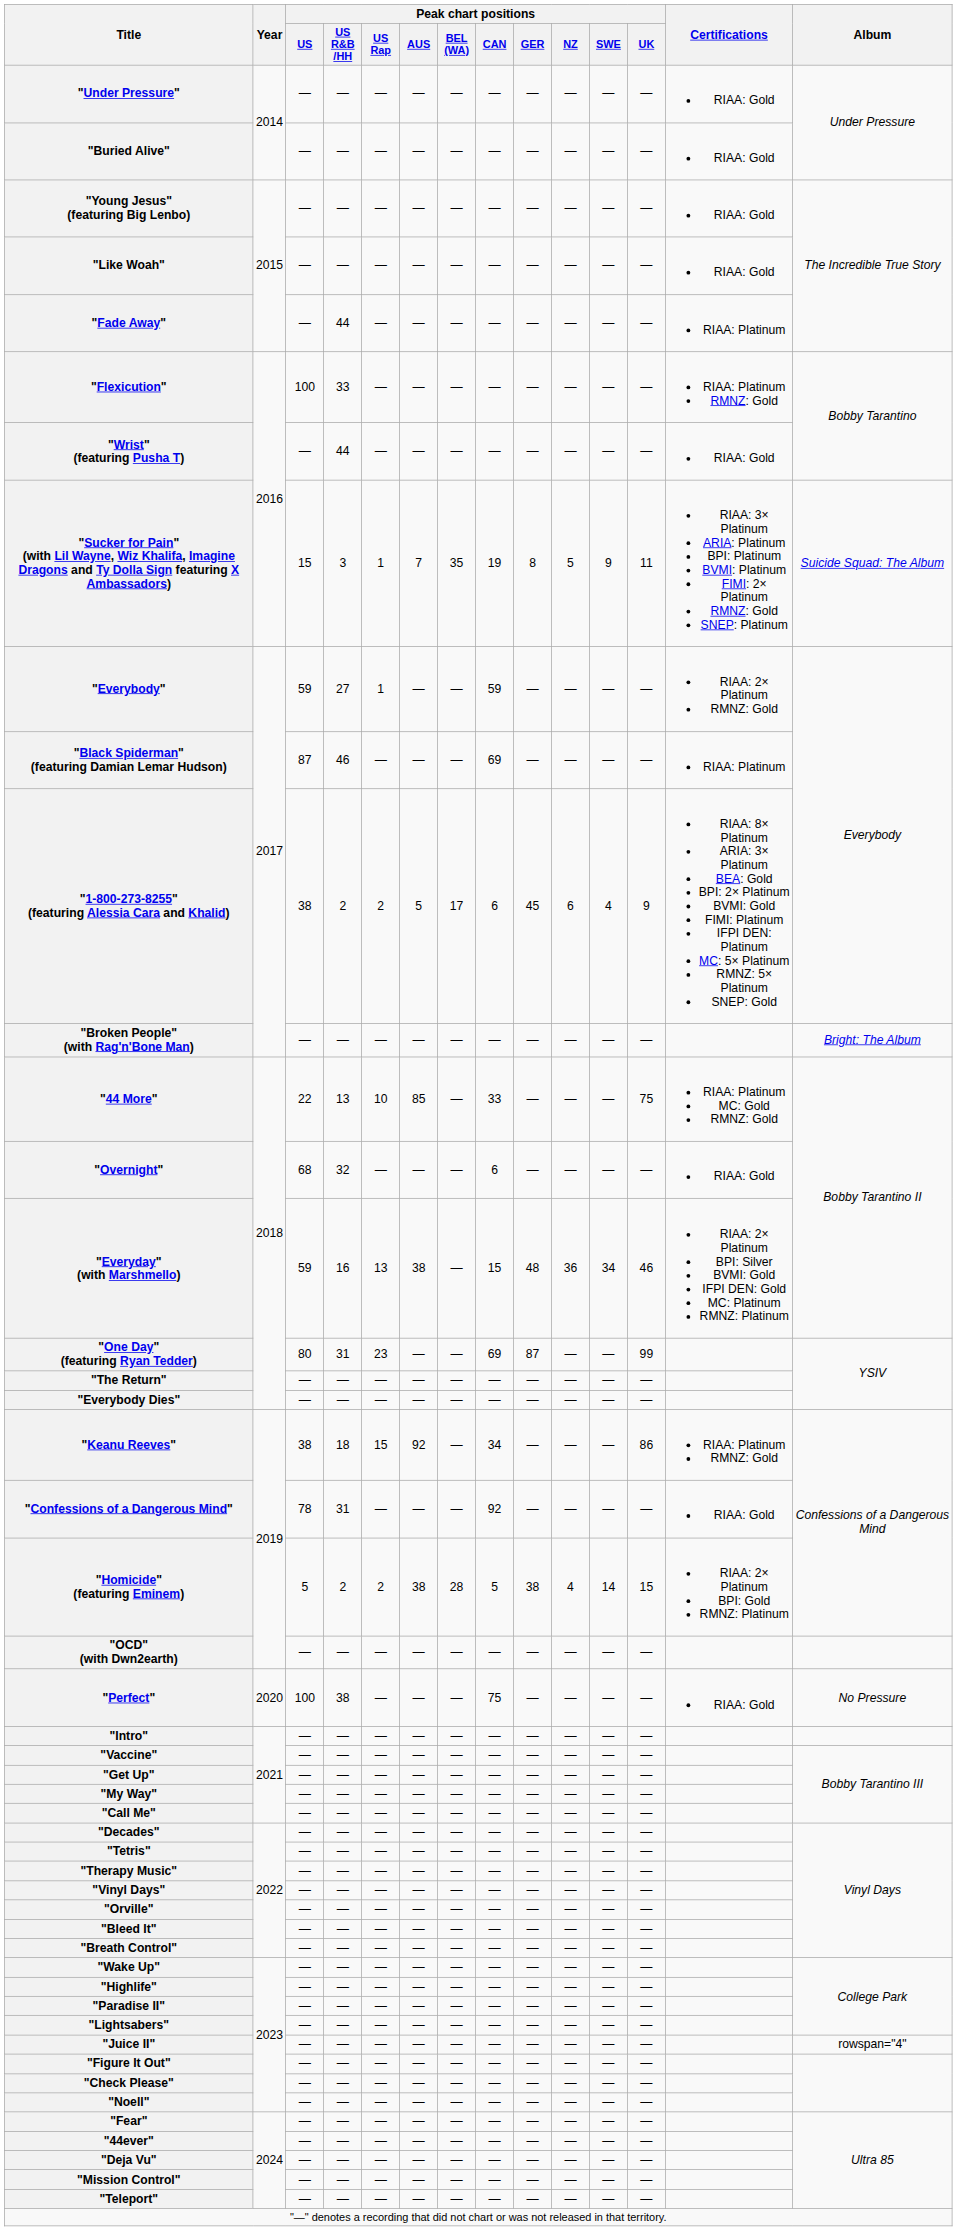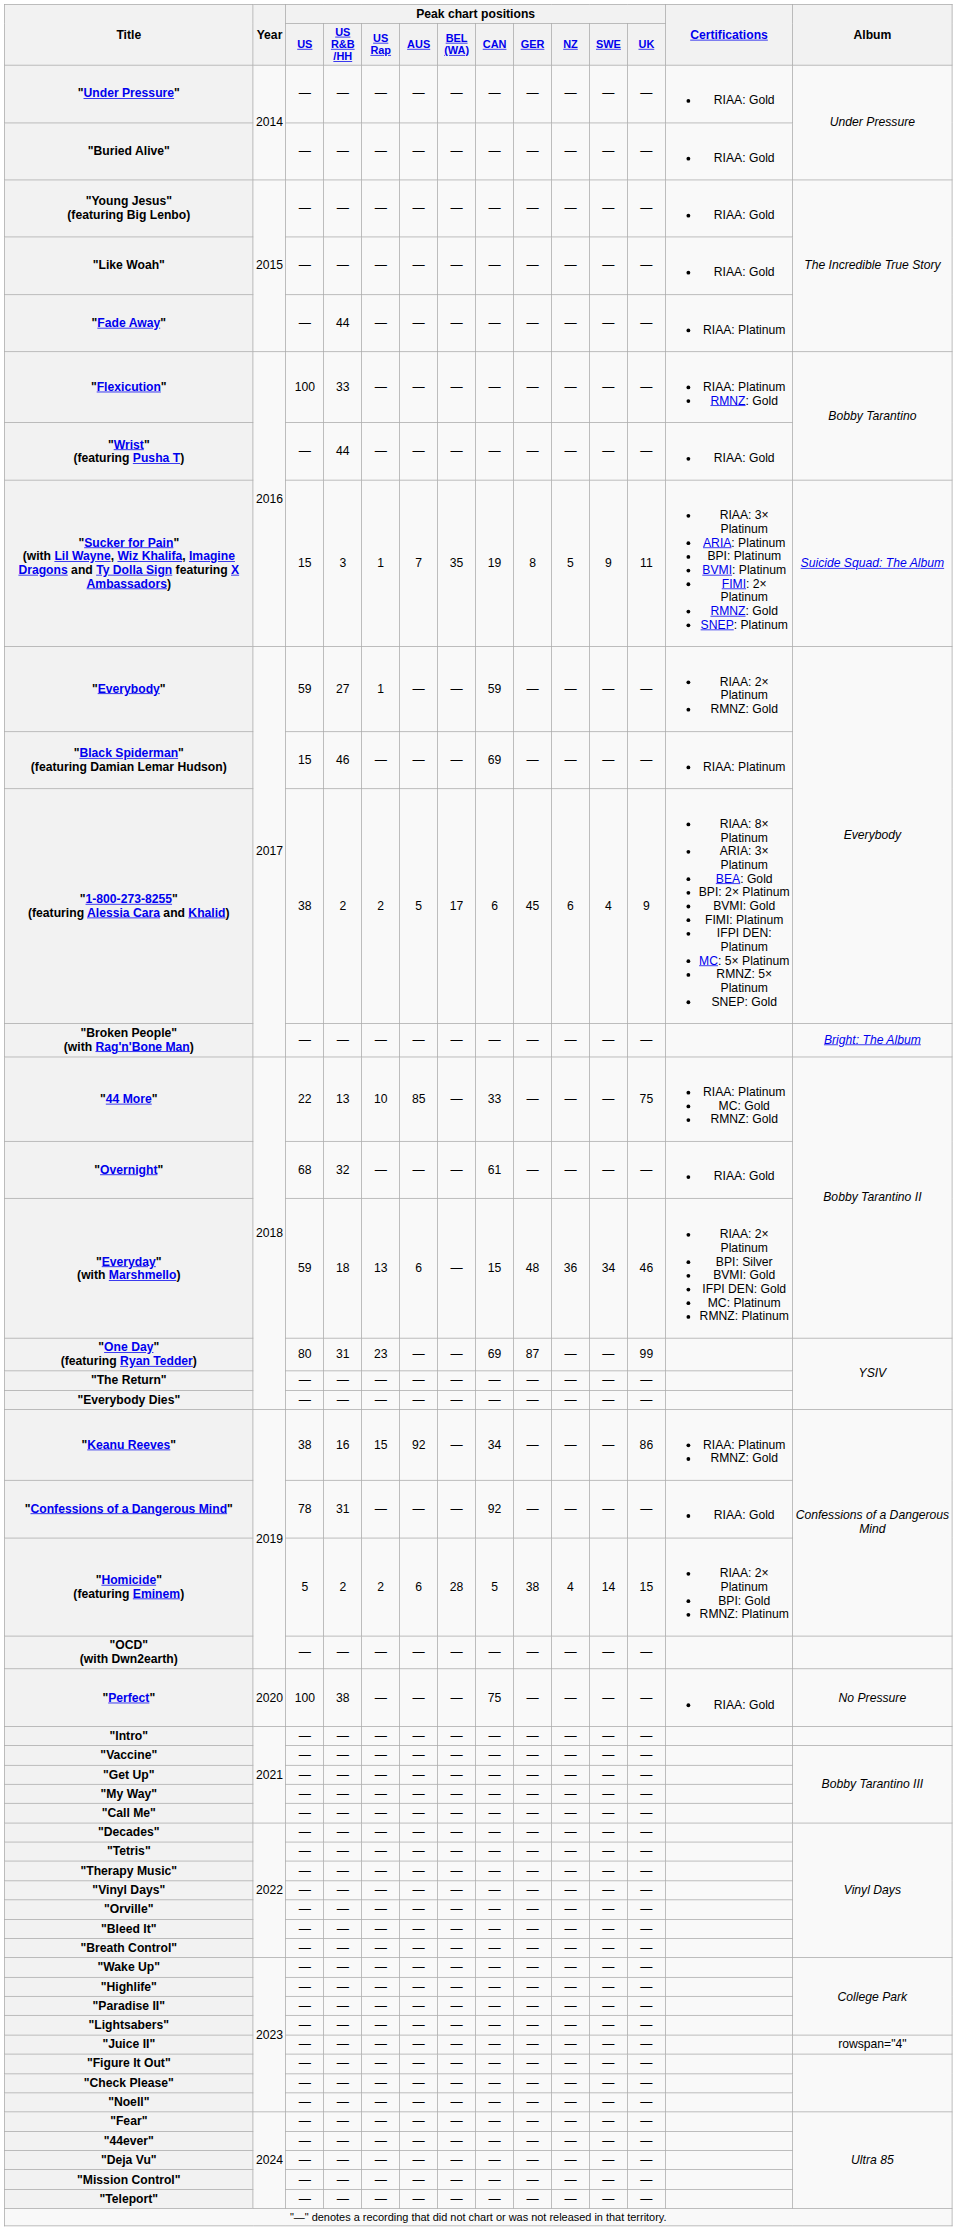(305, 760) 87 -> (305, 760) 15
(495, 1170) 6 -> (495, 1170) 61
(343, 1268) 16 -> (343, 1268) 18
(419, 1268) 38 -> (419, 1268) 6
(343, 1445) 18 -> (343, 1445) 16
(419, 1587) 38 -> (419, 1587) 6
